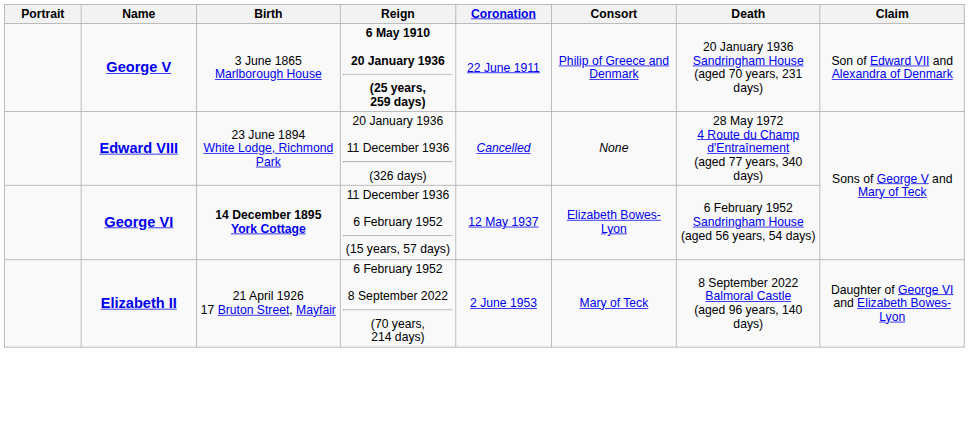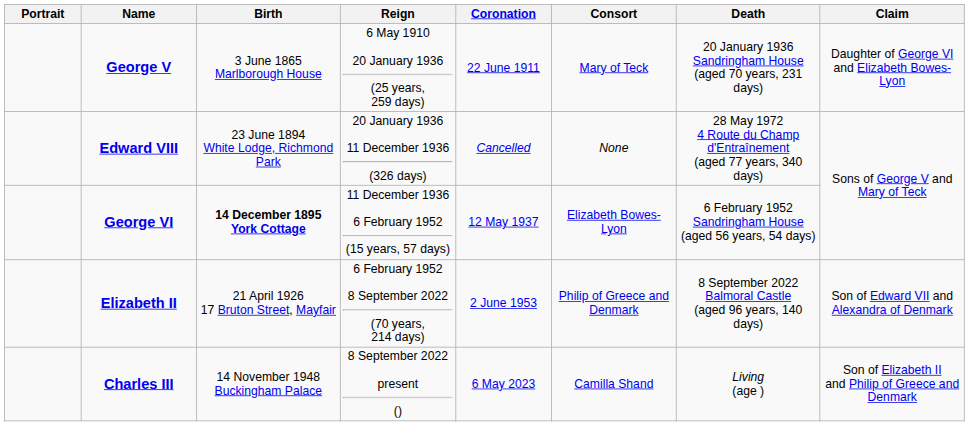(398, 67) bold -> (398, 67) normal
(614, 67) Philip of Greece and Denmark -> (614, 67) Mary of Teck
(892, 67) Son of Edward VII and Alexandra of Denmark -> (892, 67) Daughter of George VI and Elizabeth Bowes-Lyon
(614, 303) Mary of Teck -> (614, 303) Philip of Greece and Denmark
(892, 303) Daughter of George VI and Elizabeth Bowes-Lyon -> (892, 303) Son of Edward VII and Alexandra of Denmark
+ row: (139, 384)
